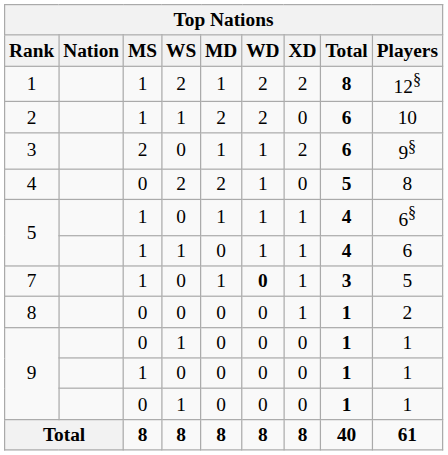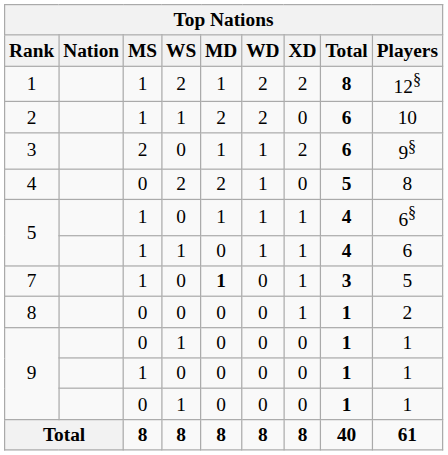(221, 281) normal -> (221, 281) bold
(263, 281) bold -> (263, 281) normal
